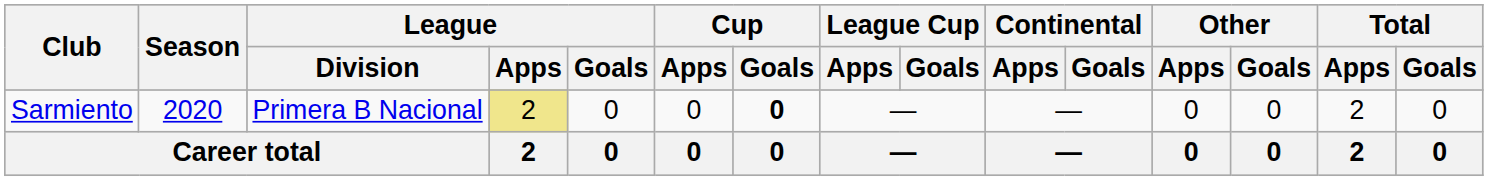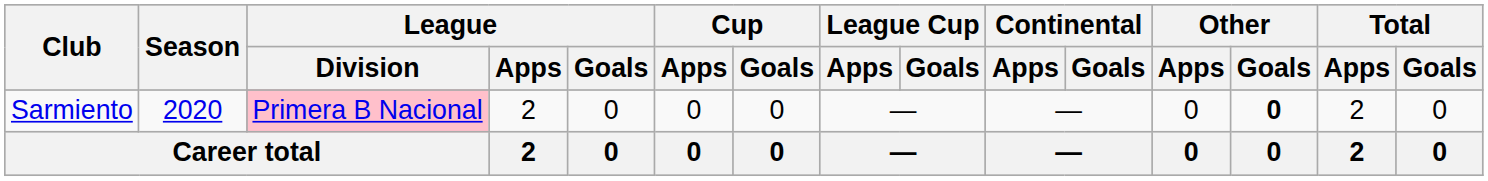(368, 110) no background -> (368, 110) pink background
(528, 110) khaki background -> (528, 110) no background
(777, 110) bold -> (777, 110) normal
(1274, 110) normal -> (1274, 110) bold
